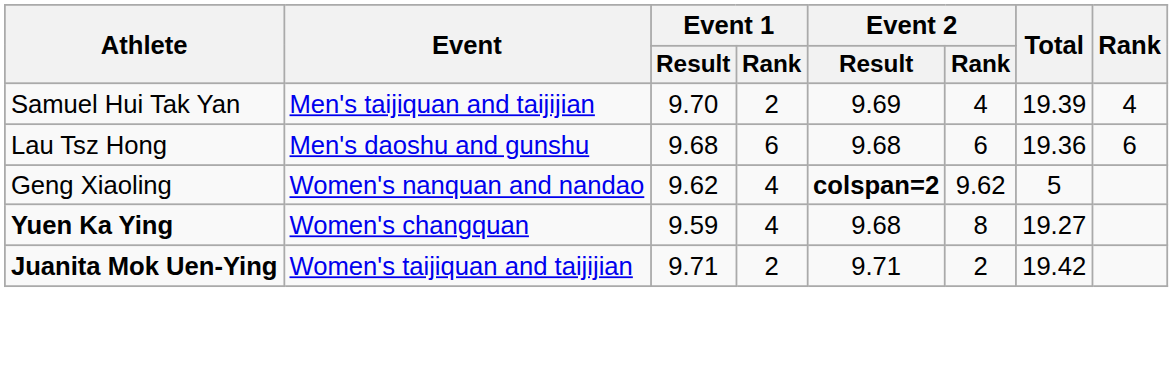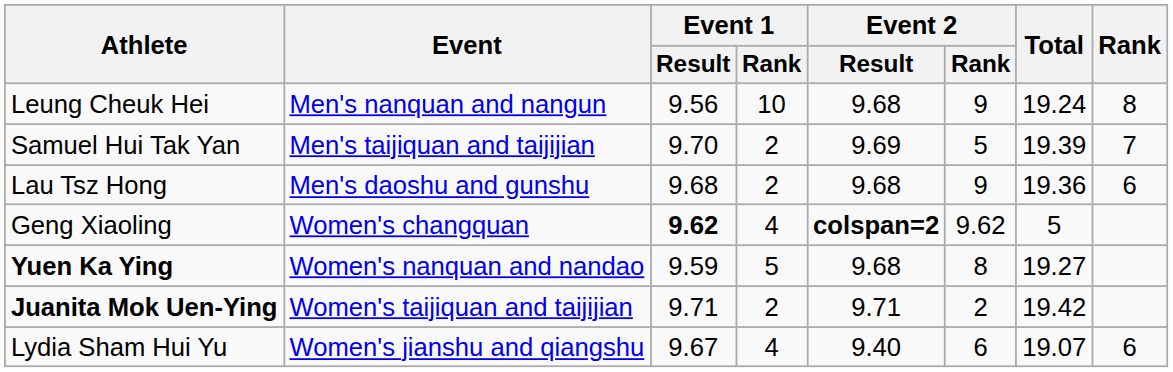+ row: (110, 104)
(981, 104) 4 -> (981, 145) 5
(1130, 104) 4 -> (1130, 145) 7
(772, 145) 6 -> (772, 185) 2
(981, 145) 6 -> (981, 185) 9
(467, 185) Women's nanquan and nandao -> (409, 226) Women's changquan
(693, 185) normal -> (693, 226) bold
(409, 226) Women's changquan -> (467, 266) Women's nanquan and nandao
(772, 226) 4 -> (772, 266) 5
+ row: (119, 347)
